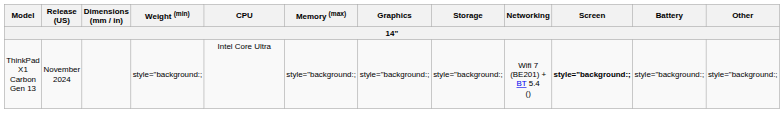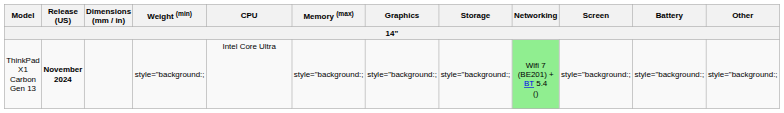(62, 74) normal -> (63, 74) bold
(528, 79) no background -> (536, 79) lightgreen background
(592, 74) bold -> (596, 74) normal
